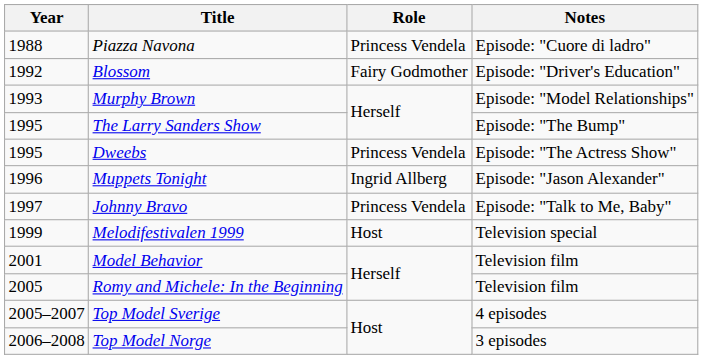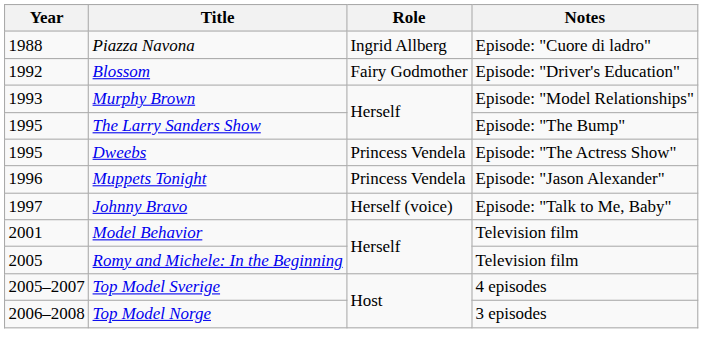(408, 44) Princess Vendela -> (399, 44) Ingrid Allberg
(399, 179) Ingrid Allberg -> (408, 179) Princess Vendela
(408, 206) Princess Vendela -> (402, 206) Herself (voice)
- row: (168, 233)
